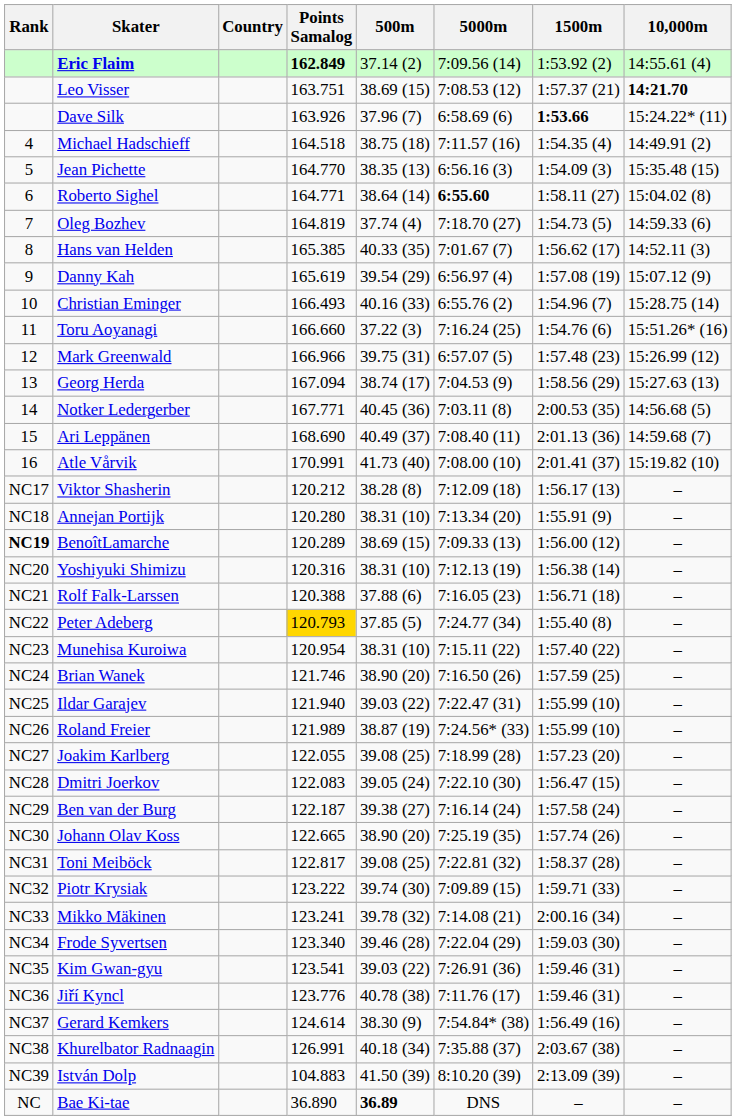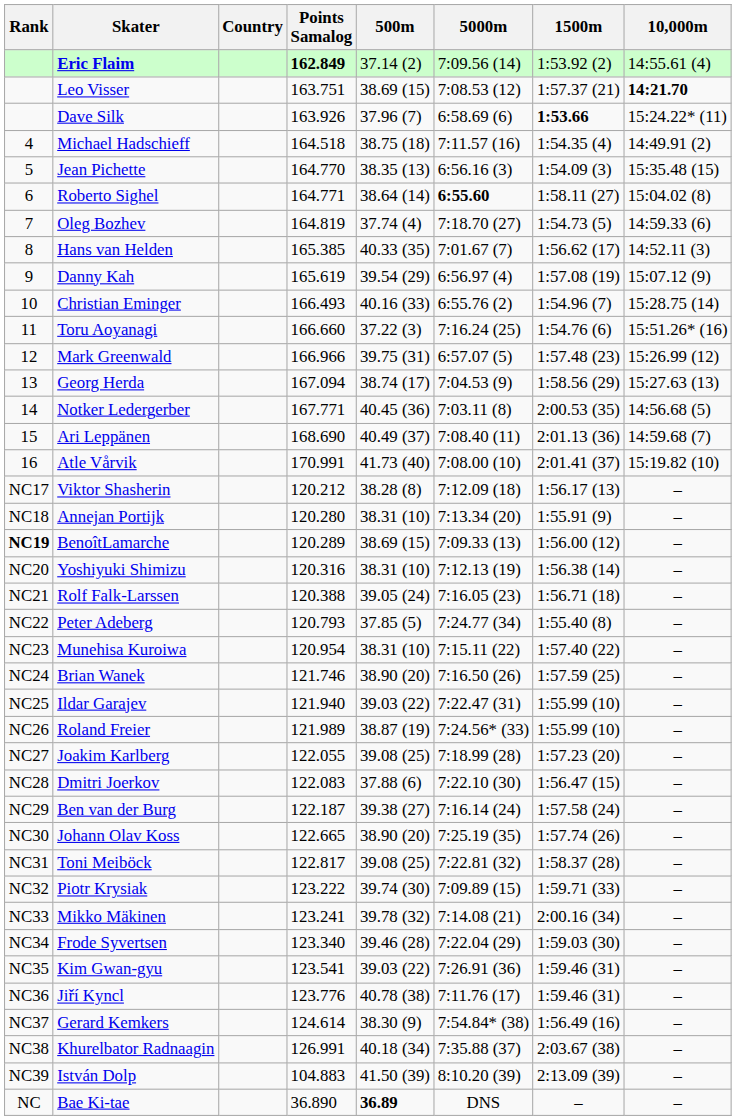(391, 596) 37.88 (6) -> (395, 596) 39.05 (24)
(318, 622) gold background -> (318, 622) no background
(395, 782) 39.05 (24) -> (391, 782) 37.88 (6)
